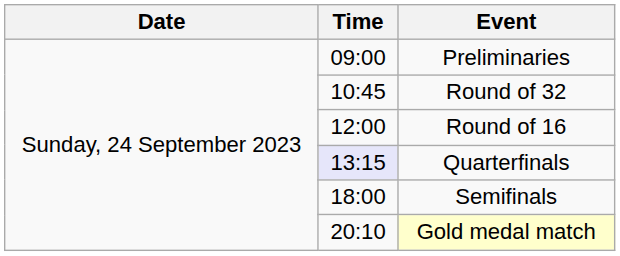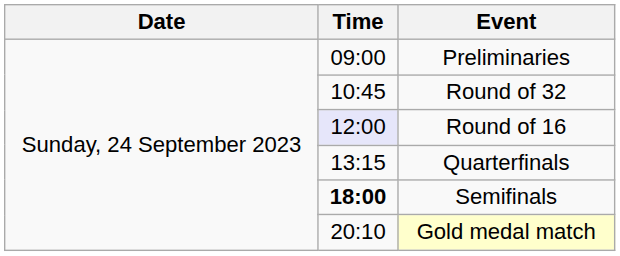(358, 127) no background -> (358, 127) lavender background
(358, 162) lavender background -> (358, 162) no background
(358, 197) normal -> (358, 197) bold
